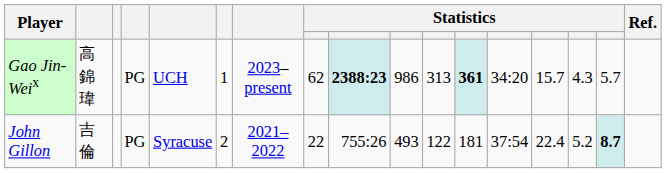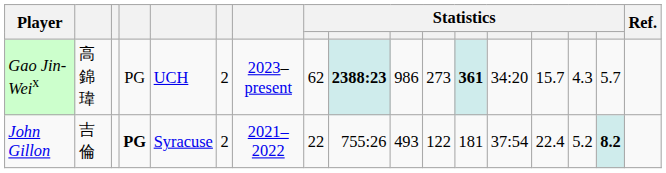(224, 77) 1 -> (225, 77) 2
(439, 77) 313 -> (439, 77) 273
(135, 141) normal -> (135, 141) bold
(611, 141) 8.7 -> (611, 141) 8.2
